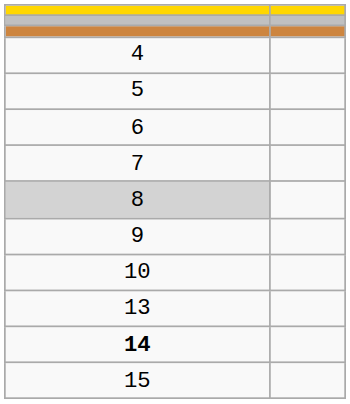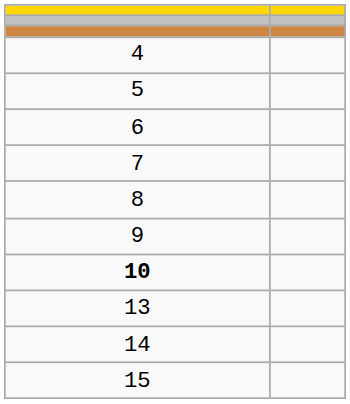(137, 200) lightgrey background -> (137, 200) no background
(137, 272) normal -> (137, 272) bold
(137, 345) bold -> (137, 345) normal
